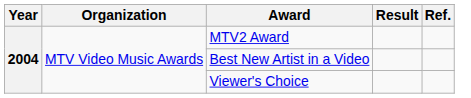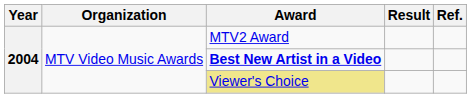(289, 59) normal -> (295, 59) bold
(259, 81) no background -> (259, 81) khaki background
